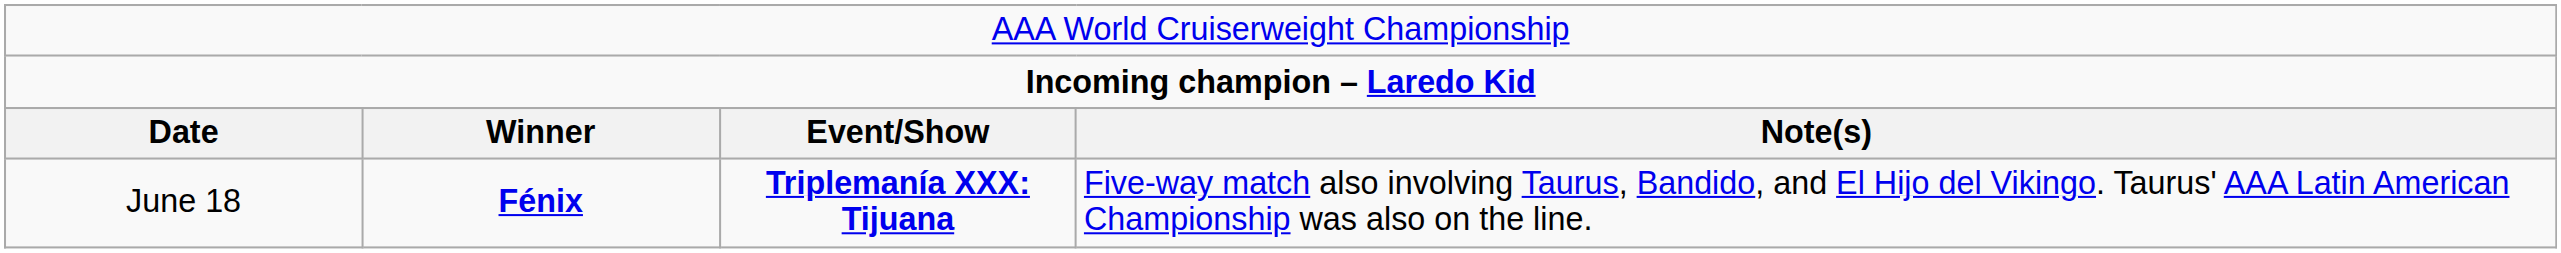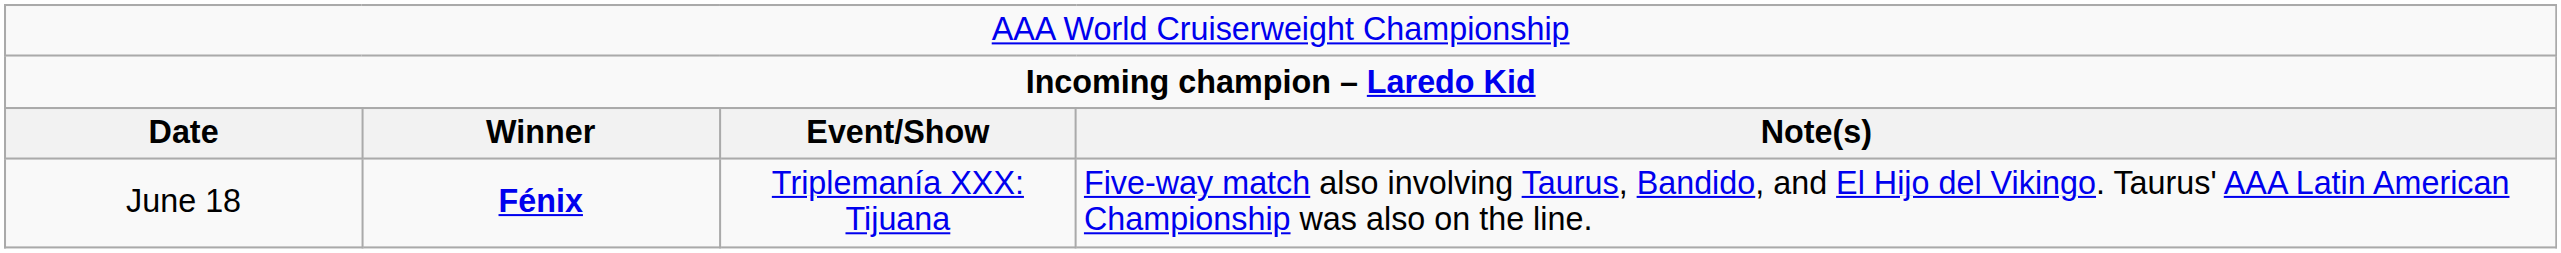(898, 202) bold -> (898, 202) normal
